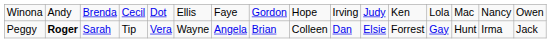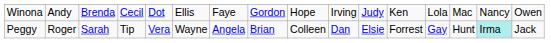(63, 29) bold -> (62, 29) normal
(492, 29) no background -> (490, 29) paleturquoise background
